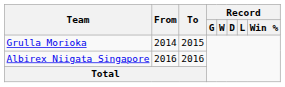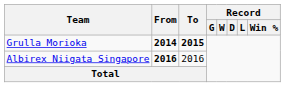(165, 43) normal -> (165, 43) bold
(193, 43) normal -> (193, 43) bold
(165, 58) normal -> (165, 58) bold
